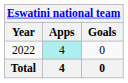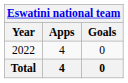(62, 50) paleturquoise background -> (62, 50) no background
